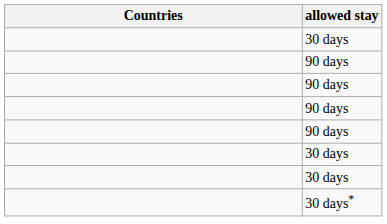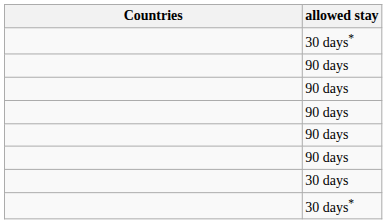(327, 39) 30 days -> (330, 41) 30 days*
(327, 154) 30 days -> (327, 158) 90 days
